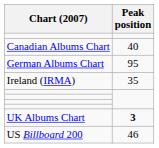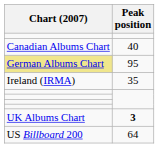(55, 64) no background -> (55, 64) khaki background
(133, 134) 46 -> (133, 134) 64
